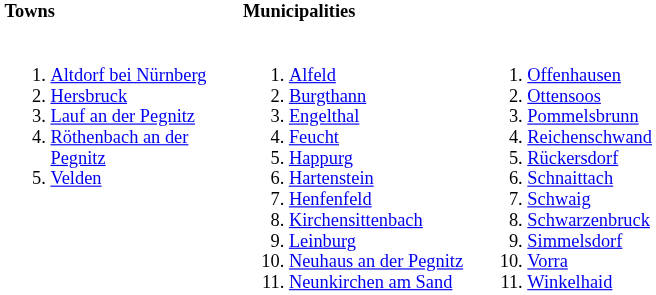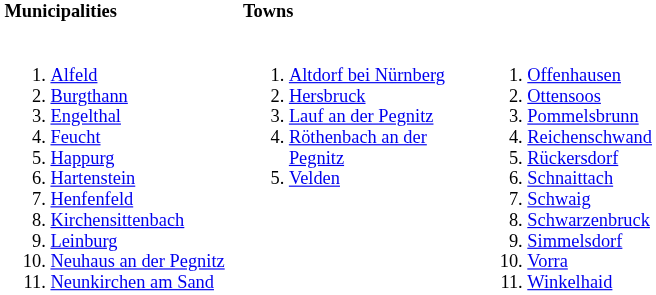columns swapped: (30, 10) <-> (299, 10)
